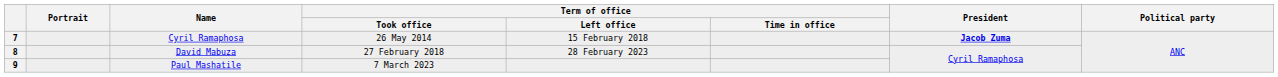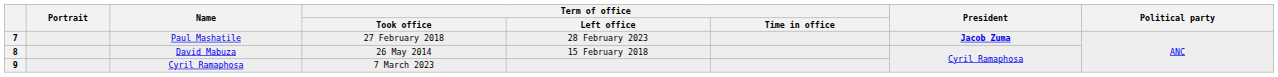(206, 38) Cyril Ramaphosa -> (206, 38) Paul Mashatile
(404, 38) 26 May 2014 -> (404, 38) 27 February 2018
(608, 38) 15 February 2018 -> (608, 38) 28 February 2023
(404, 52) 27 February 2018 -> (404, 52) 26 May 2014
(608, 52) 28 February 2023 -> (608, 52) 15 February 2018
(206, 65) Paul Mashatile -> (206, 65) Cyril Ramaphosa
